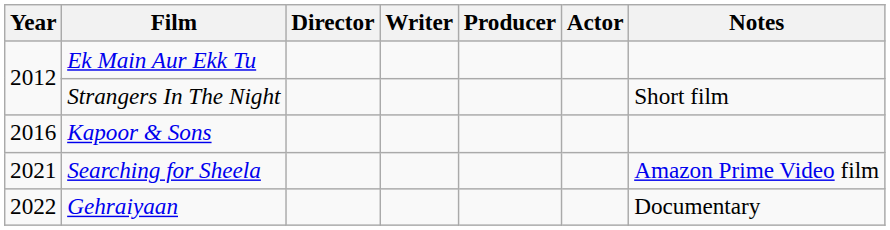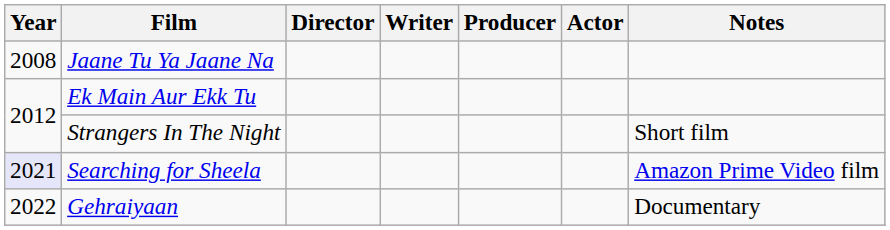+ row: (171, 59)
- row: (139, 133)
(33, 170) no background -> (33, 170) lavender background
